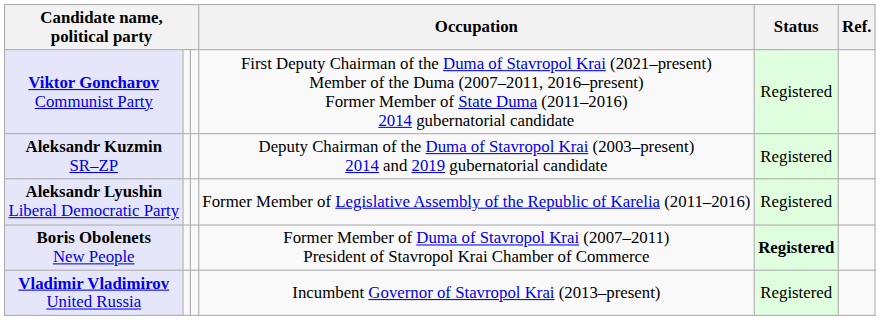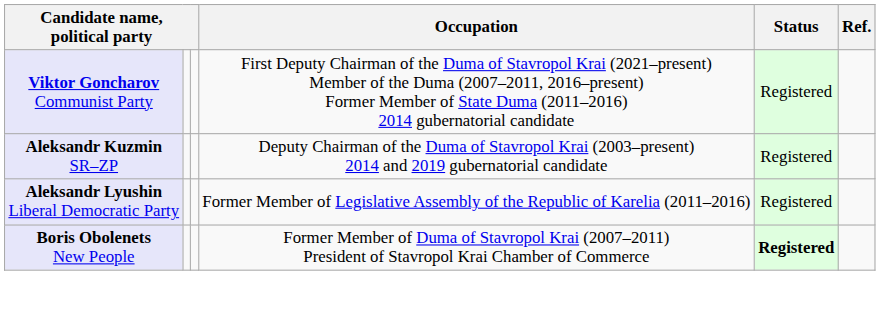- row: (94, 292)
